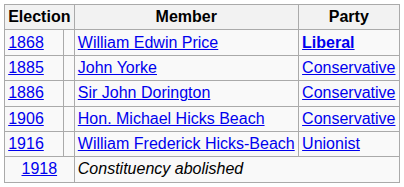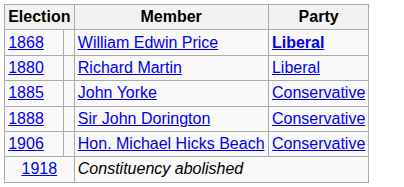+ row: (130, 67)
(26, 93) 1886 -> (26, 118) 1888
- row: (186, 144)
